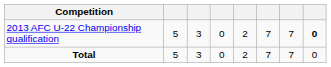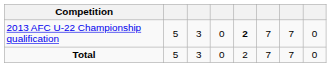(245, 33) normal -> (245, 33) bold
(315, 33) bold -> (315, 33) normal
